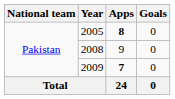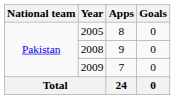(121, 31) bold -> (121, 31) normal
(121, 67) bold -> (121, 67) normal
